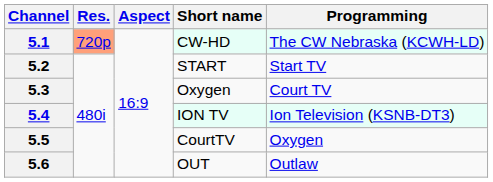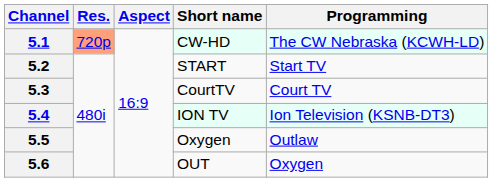(204, 90) Oxygen -> (206, 90) CourtTV
(206, 139) CourtTV -> (204, 139) Oxygen
(296, 139) Oxygen -> (294, 139) Outlaw
(294, 164) Outlaw -> (296, 164) Oxygen
